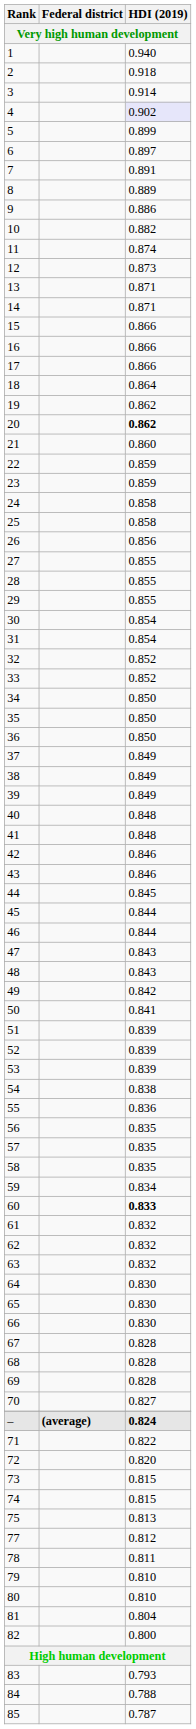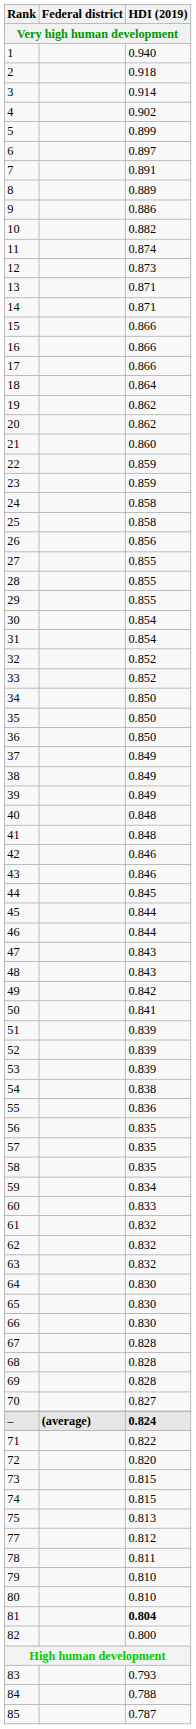(142, 111) lavender background -> (142, 111) no background
(142, 424) bold -> (142, 424) normal
(142, 1206) bold -> (142, 1206) normal
(142, 1616) normal -> (142, 1616) bold
